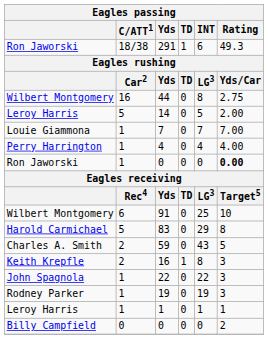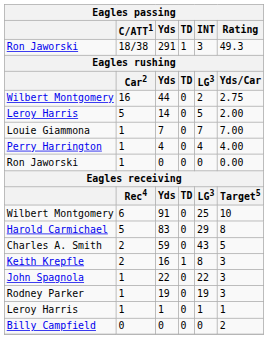(200, 47) 6 -> (200, 47) 3
(200, 98) 8 -> (200, 98) 2
(232, 162) bold -> (232, 162) normal
